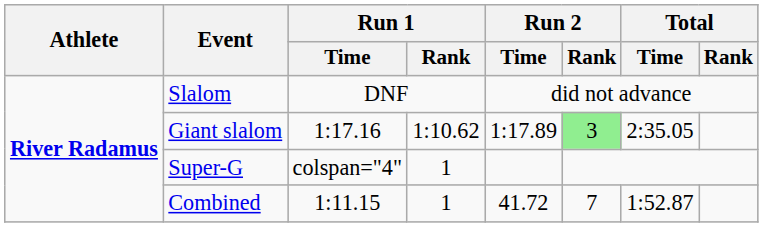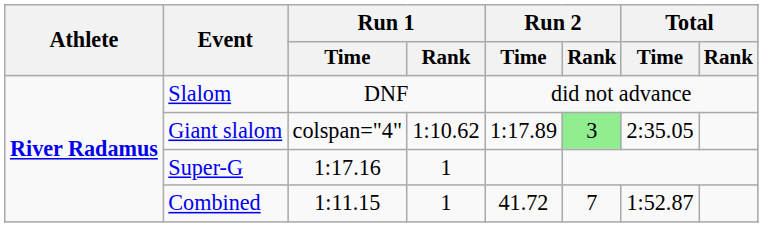(347, 130) 1:17.16 -> (347, 130) colspan="4"
(347, 167) colspan="4" -> (347, 167) 1:17.16
